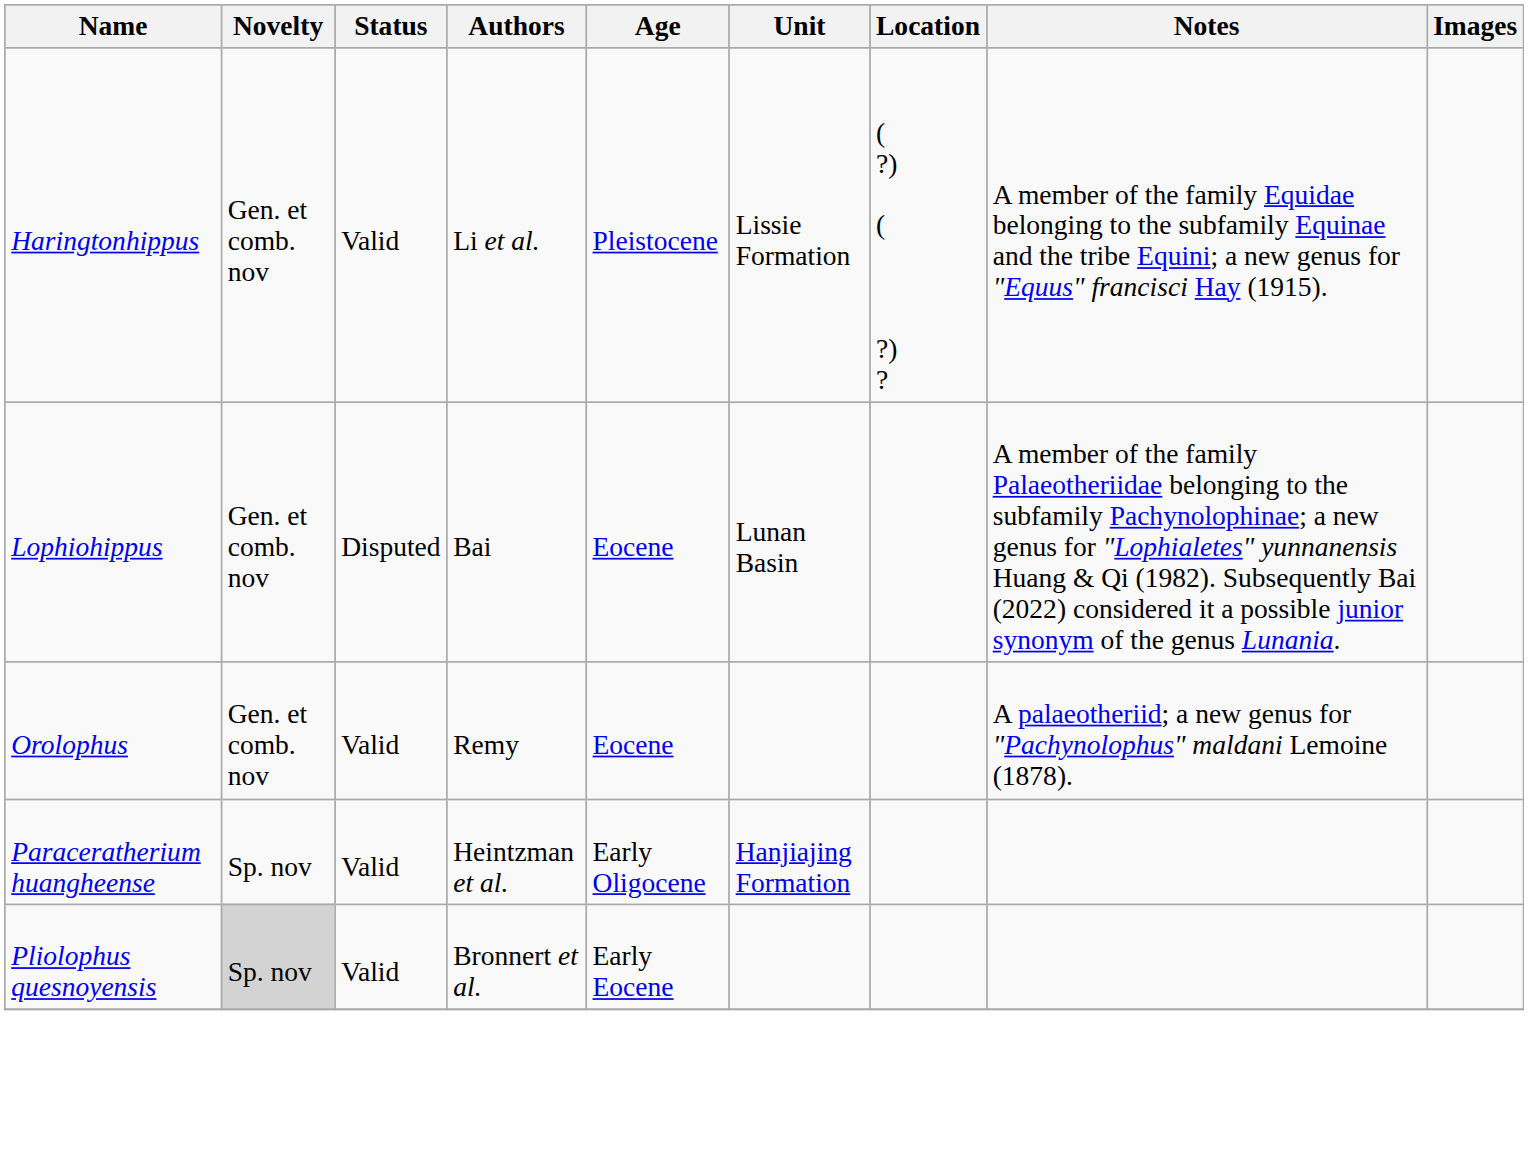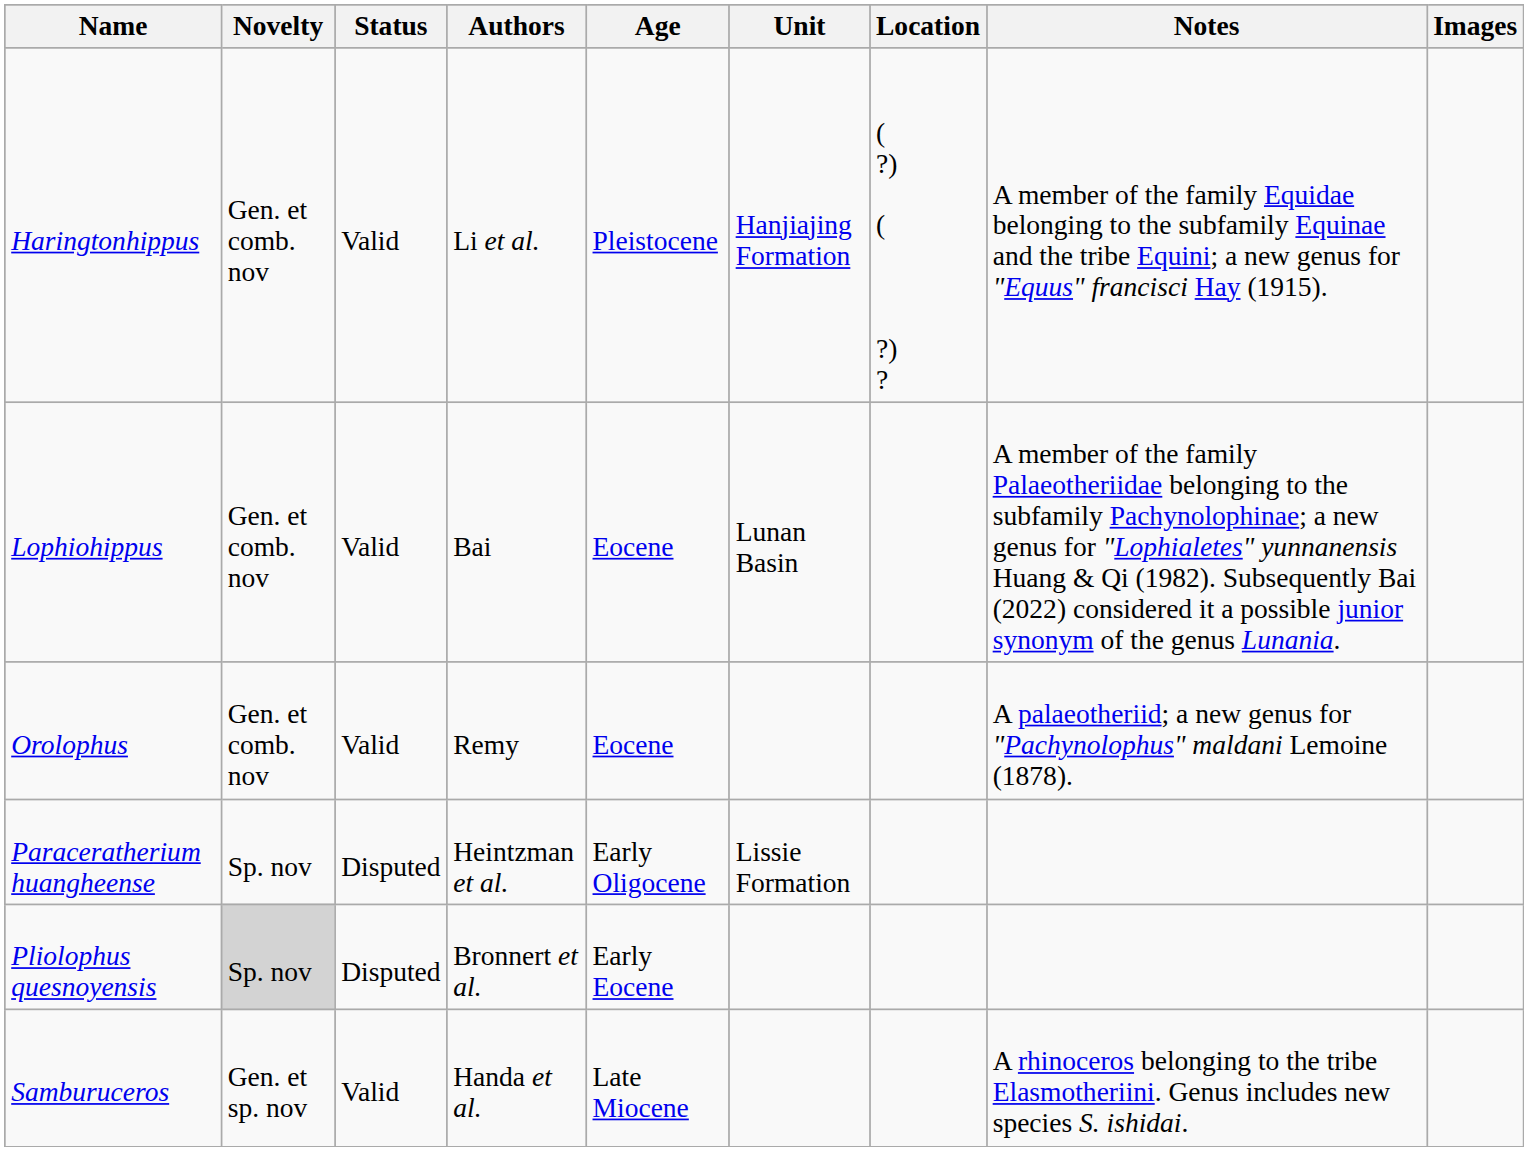(793, 240) Lissie Formation -> (794, 240) Hanjiajing Formation
(391, 547) Disputed -> (370, 547) Valid
(370, 866) Valid -> (391, 866) Disputed
(794, 866) Hanjiajing Formation -> (793, 866) Lissie Formation
(370, 972) Valid -> (391, 972) Disputed
+ row: (90, 1093)
